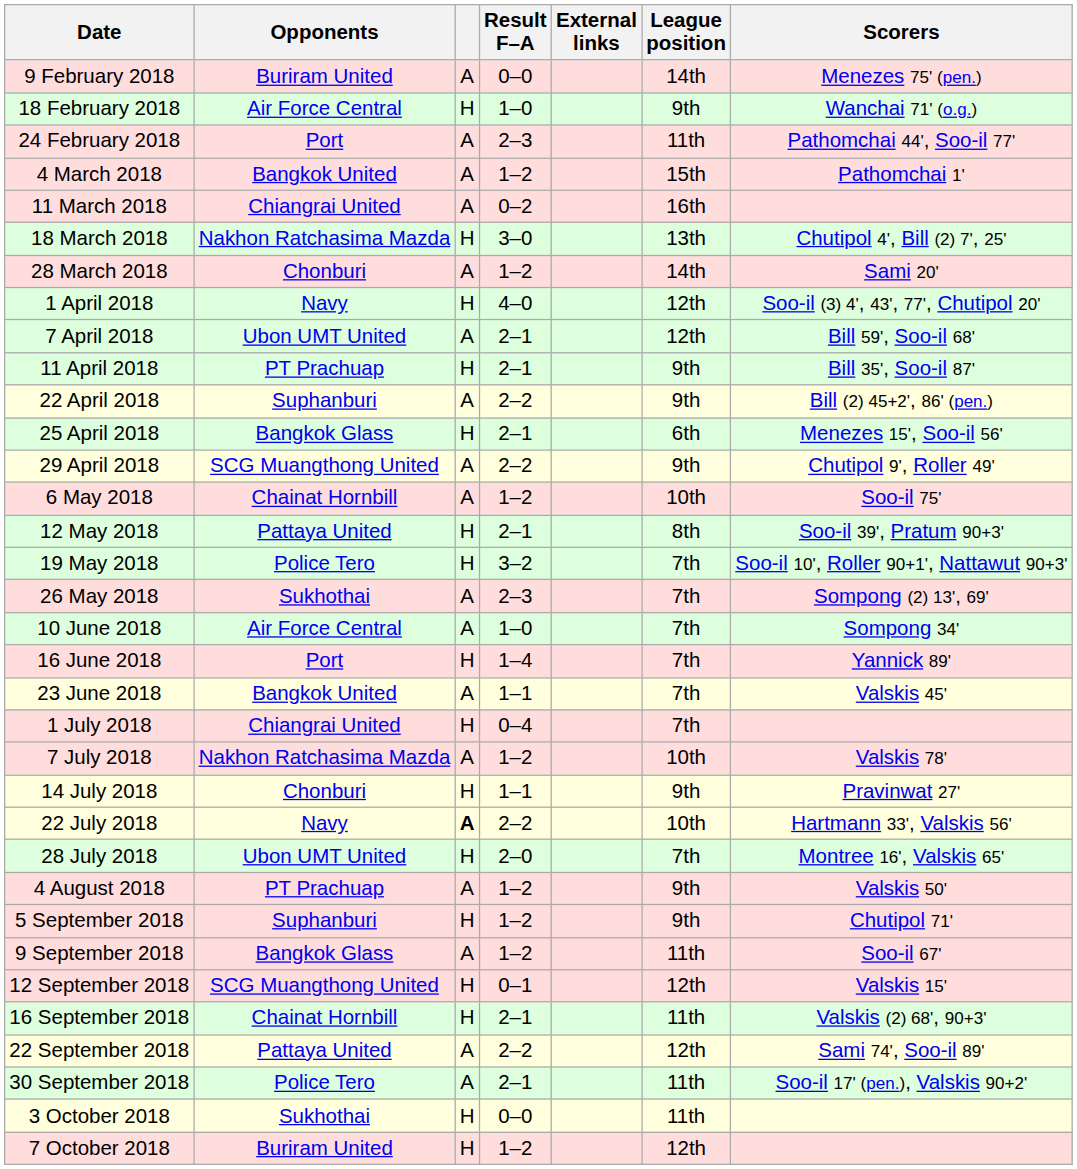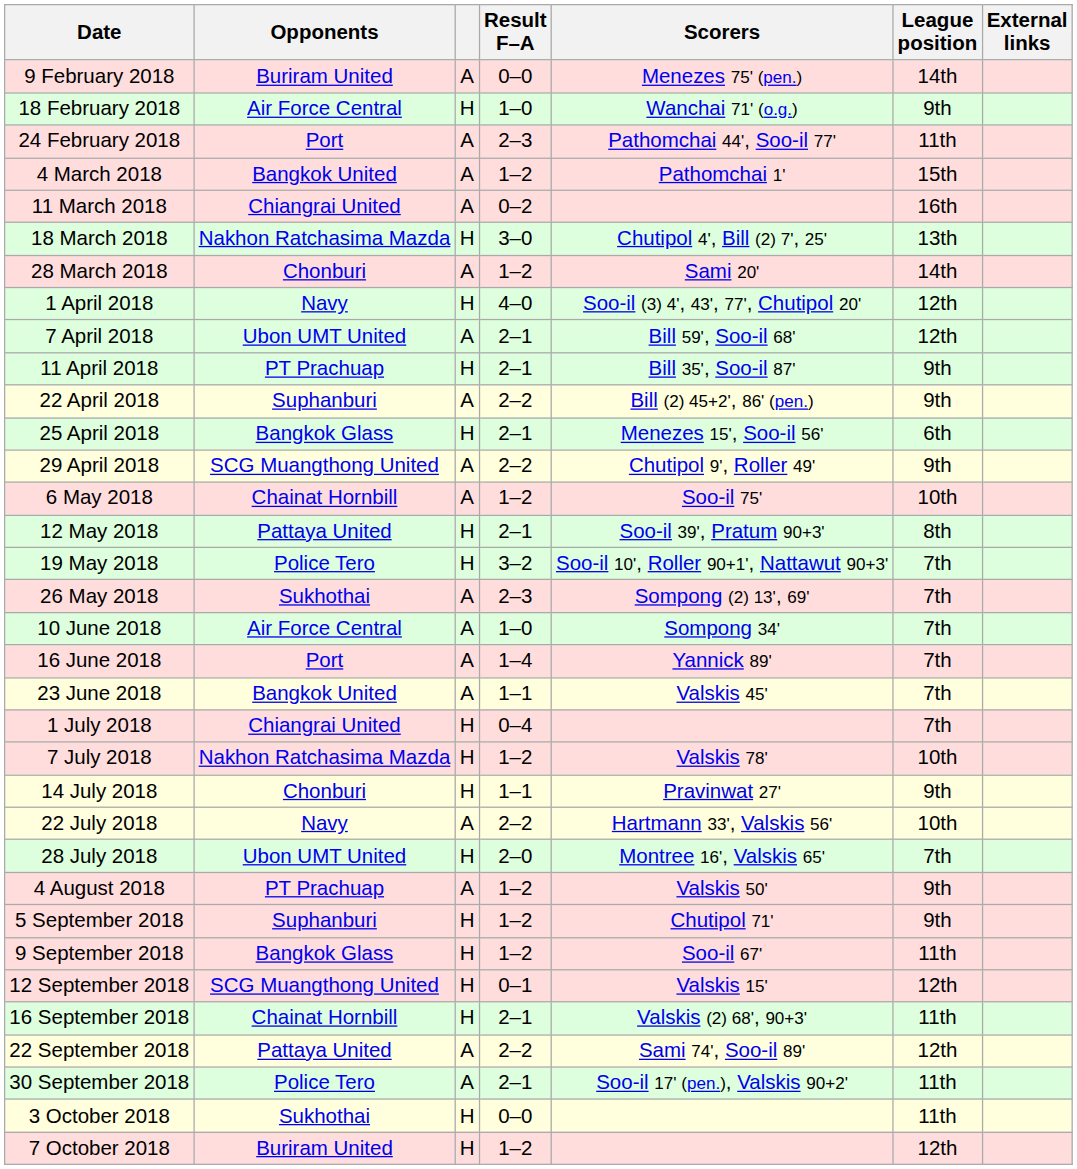columns swapped: (901, 32) <-> (596, 32)
(467, 660) H -> (467, 660) A
(467, 758) A -> (467, 758) H
(467, 823) bold -> (467, 823) normal
(467, 953) A -> (467, 953) H
